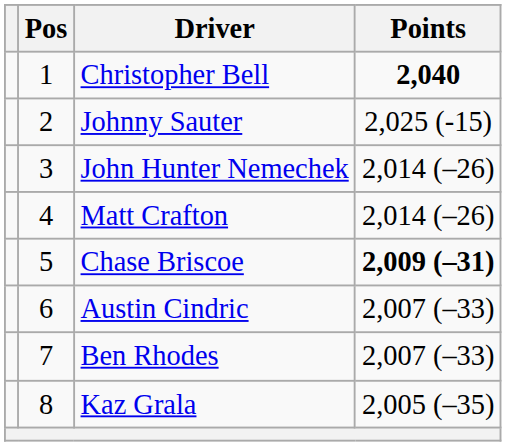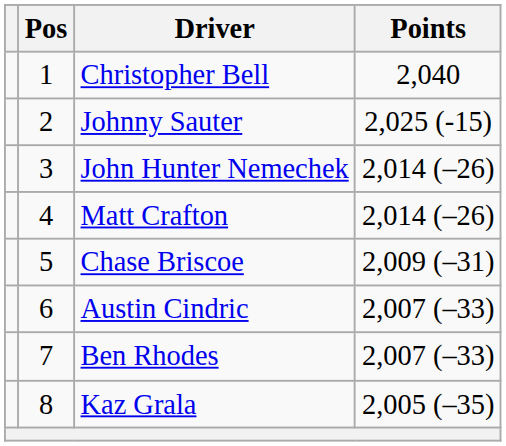(428, 74) bold -> (428, 74) normal
(428, 262) bold -> (428, 262) normal
